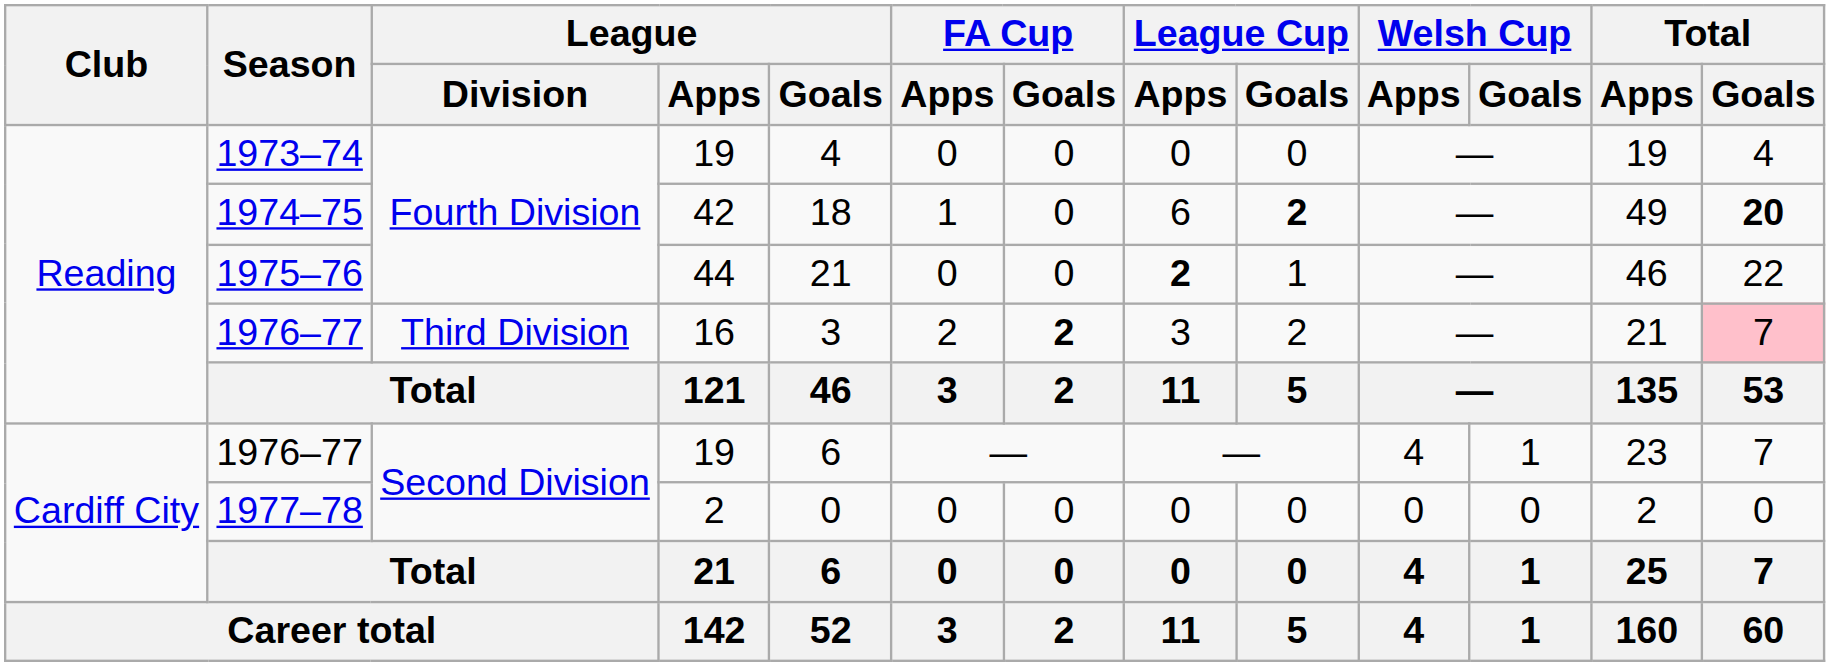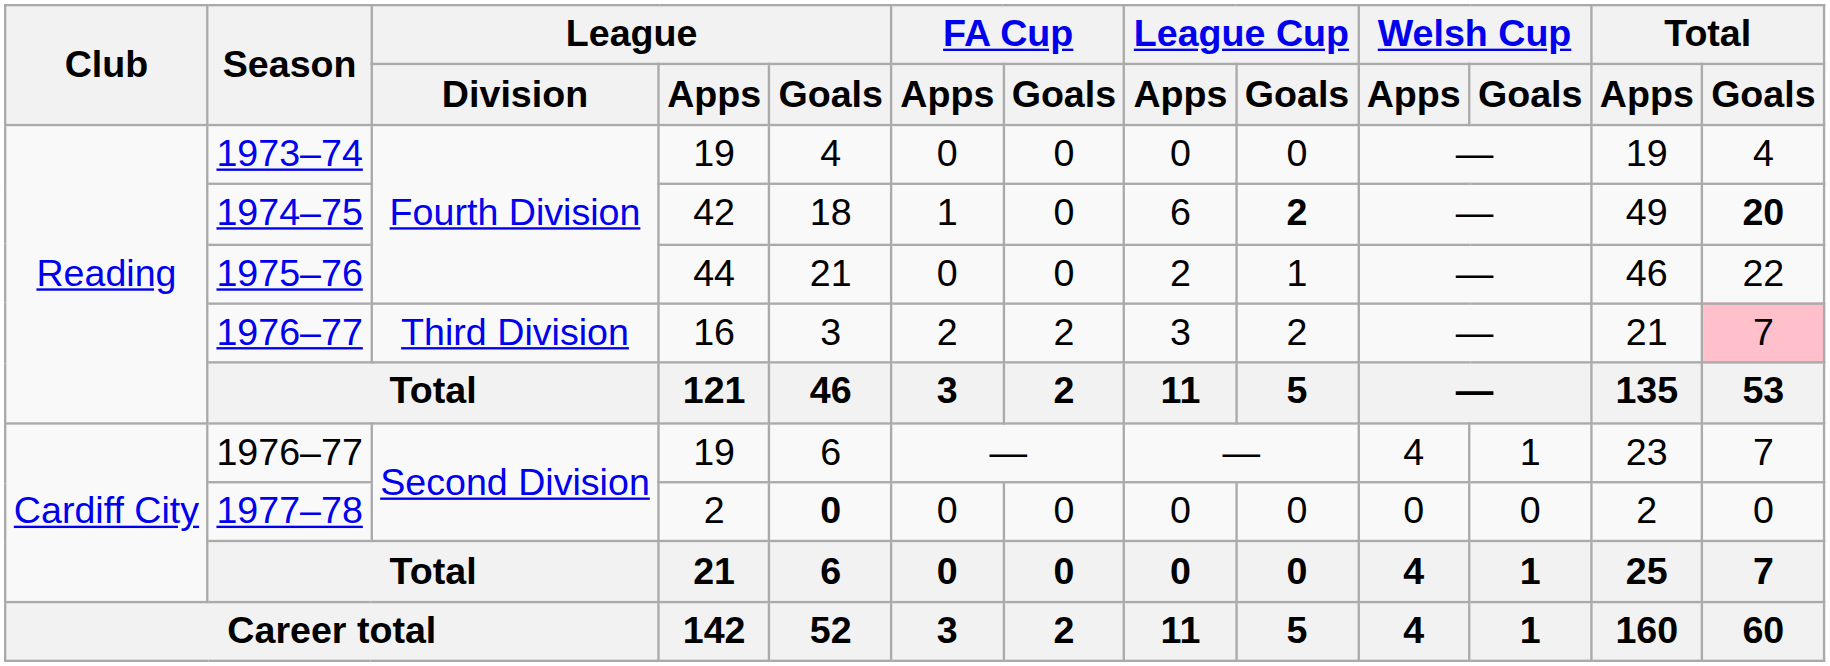(1180, 272) bold -> (1180, 272) normal
(1064, 332) bold -> (1064, 332) normal
(831, 511) normal -> (831, 511) bold
